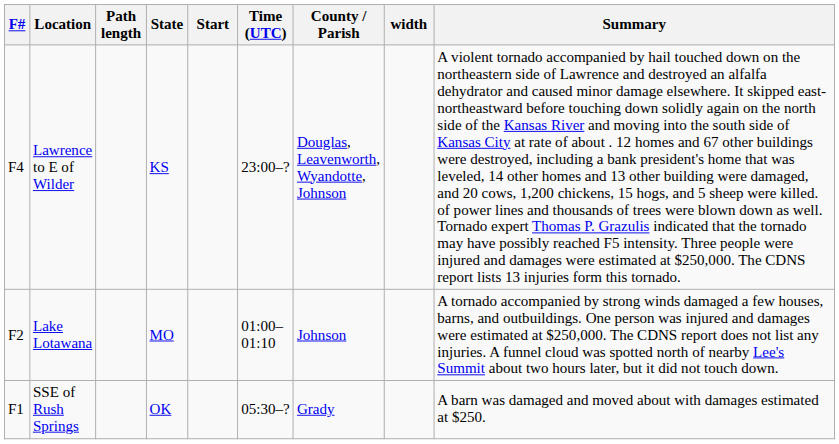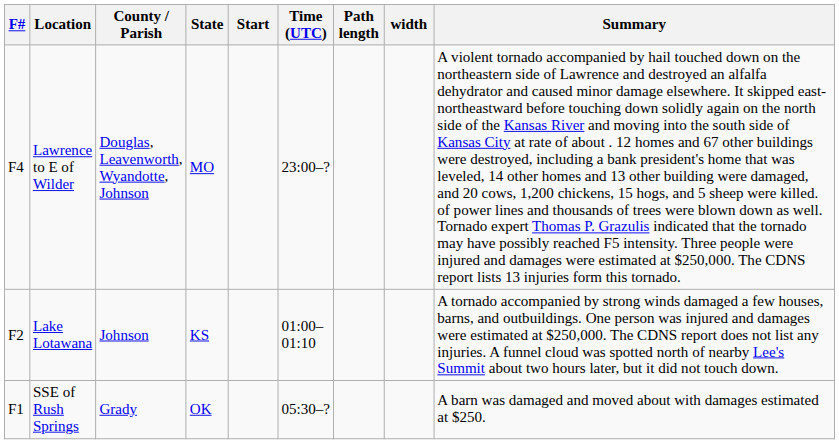columns swapped: (339, 24) <-> (121, 24)
(159, 167) KS -> (202, 167) MO
(162, 334) MO -> (199, 334) KS
